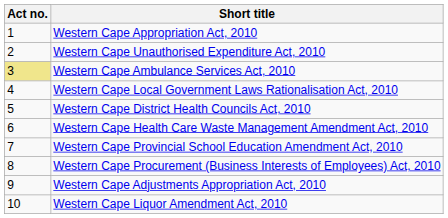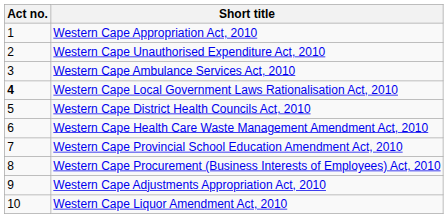(10, 71) khaki background -> (10, 71) no background
(10, 90) normal -> (10, 90) bold
